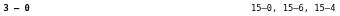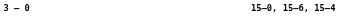(293, 9) normal -> (293, 9) bold
